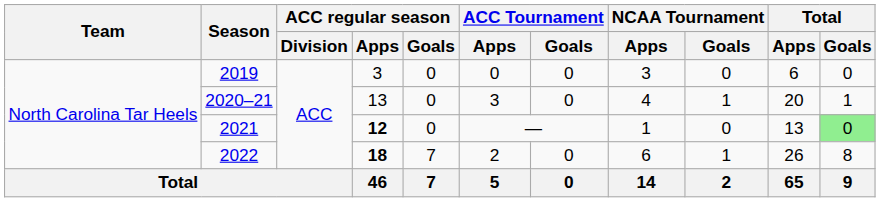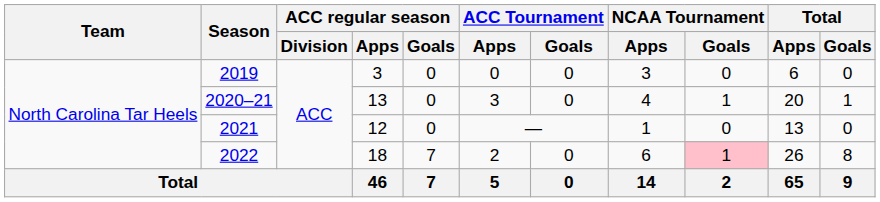(377, 127) bold -> (377, 127) normal
(847, 127) lightgreen background -> (847, 127) no background
(377, 155) bold -> (377, 155) normal
(726, 155) no background -> (726, 155) pink background
